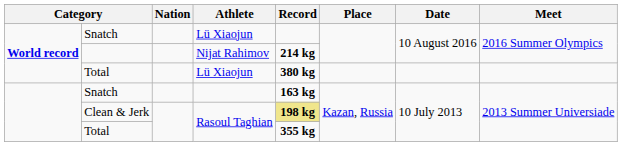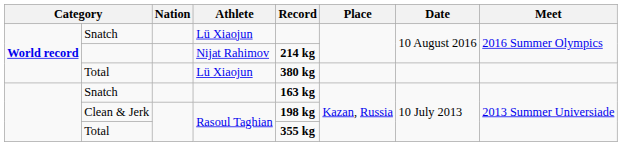(298, 111) khaki background -> (298, 111) no background
